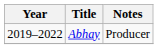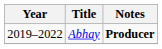(128, 33) normal -> (130, 33) bold
